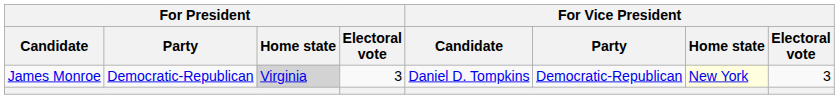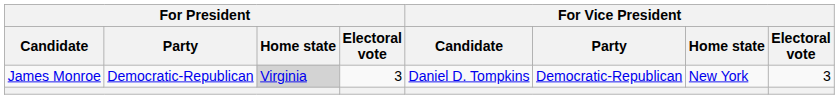(719, 76) lightyellow background -> (719, 76) no background
